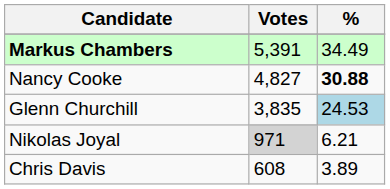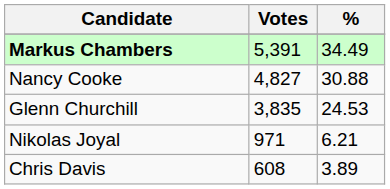(345, 79) bold -> (345, 79) normal
(345, 109) lightblue background -> (345, 109) no background
(269, 139) lightgrey background -> (269, 139) no background
